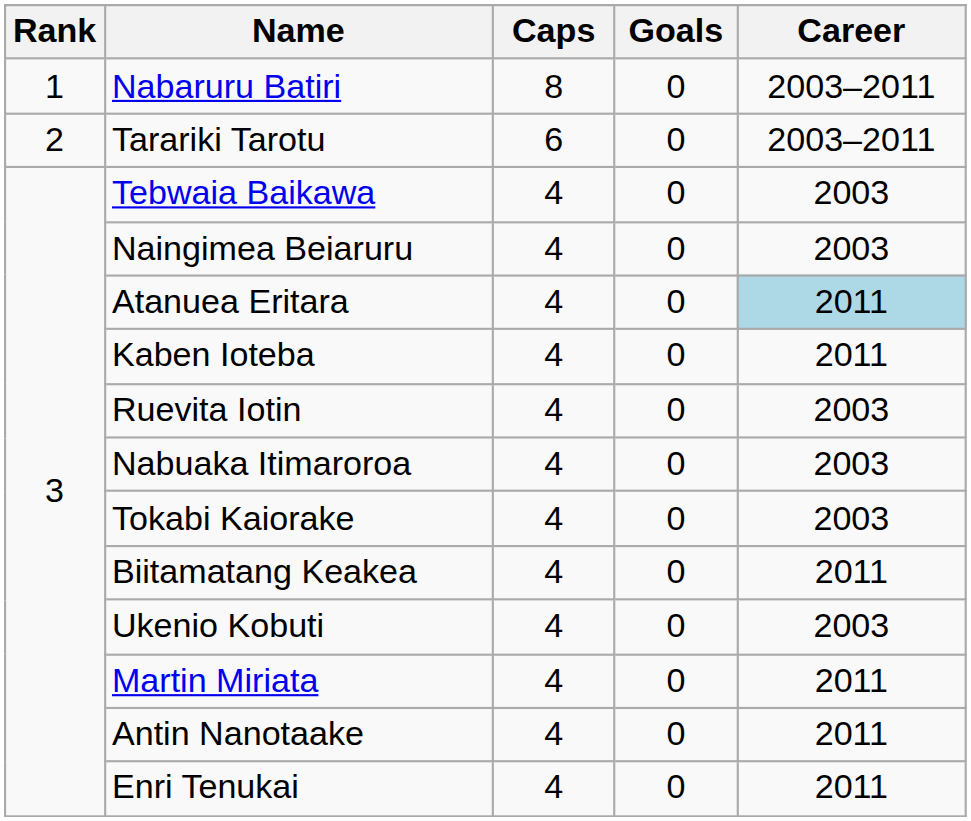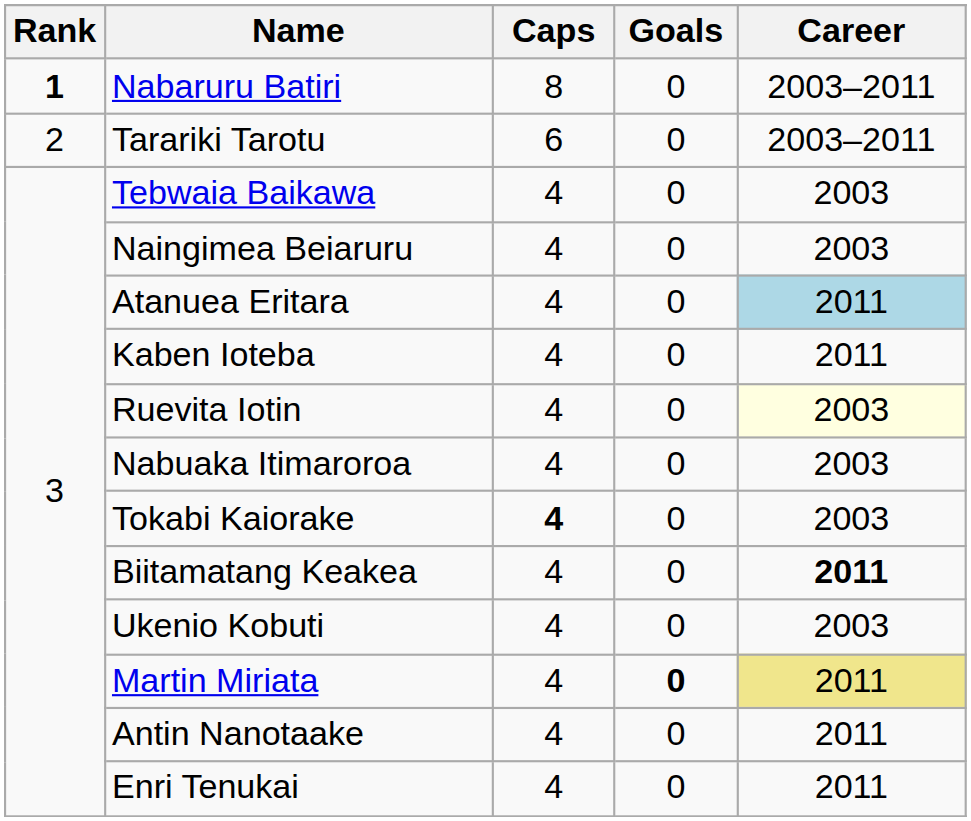(55, 85) normal -> (55, 85) bold
(851, 409) no background -> (851, 409) lightyellow background
(554, 517) normal -> (554, 517) bold
(851, 572) normal -> (851, 572) bold
(676, 680) normal -> (676, 680) bold
(851, 680) no background -> (851, 680) khaki background
